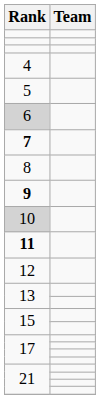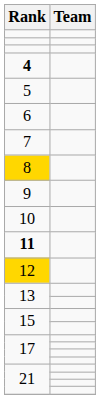(27, 65) normal -> (27, 65) bold
(27, 116) lightgrey background -> (27, 116) no background
(27, 142) bold -> (27, 142) normal
(27, 167) no background -> (27, 167) gold background
(27, 193) bold -> (27, 193) normal
(27, 219) lightgrey background -> (27, 219) no background
(27, 270) no background -> (27, 270) gold background
